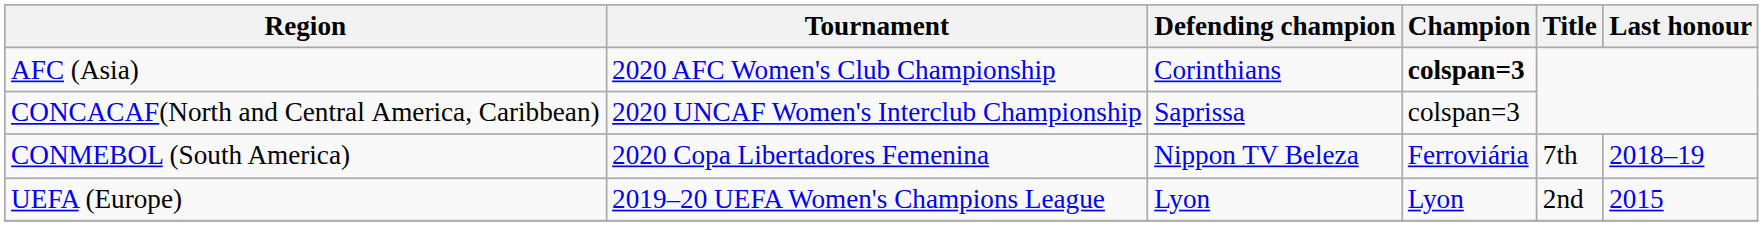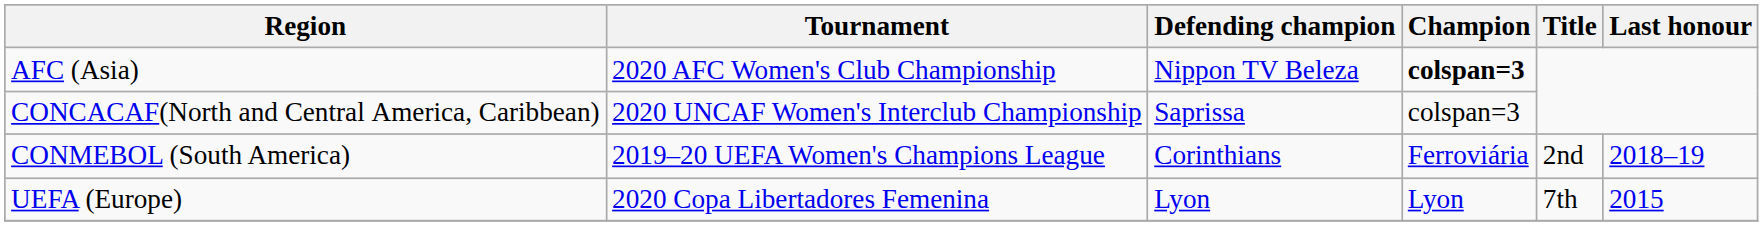(1218, 69) Corinthians -> (1256, 69) Nippon TV Beleza
(801, 155) 2020 Copa Libertadores Femenina -> (859, 155) 2019–20 UEFA Women's Champions League
(1256, 155) Nippon TV Beleza -> (1218, 155) Corinthians
(1560, 155) 7th -> (1563, 155) 2nd
(859, 198) 2019–20 UEFA Women's Champions League -> (801, 198) 2020 Copa Libertadores Femenina
(1563, 198) 2nd -> (1560, 198) 7th
